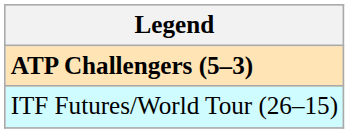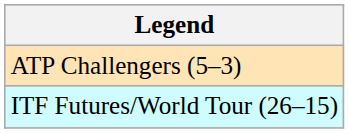(132, 65) bold -> (126, 65) normal
